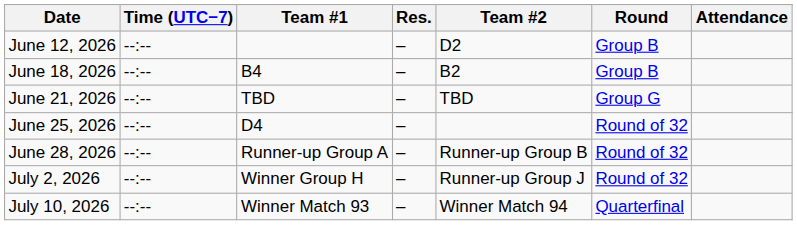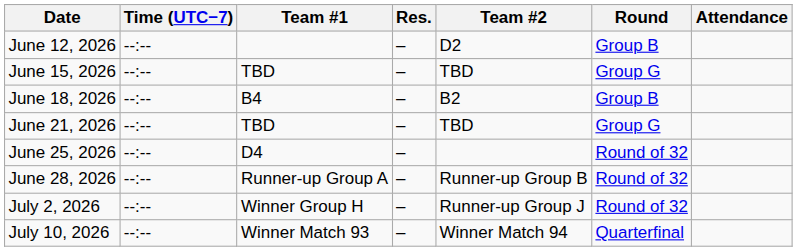+ row: (62, 71)
